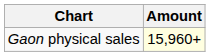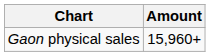(174, 39) lightyellow background -> (174, 39) no background
